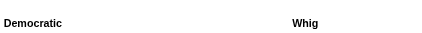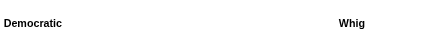columns swapped: (415, 9) <-> (305, 9)
